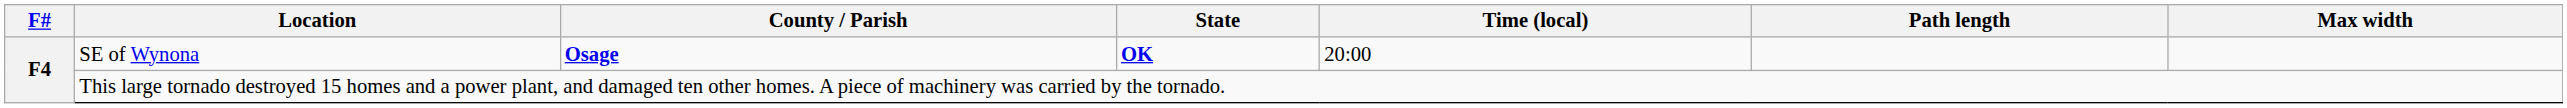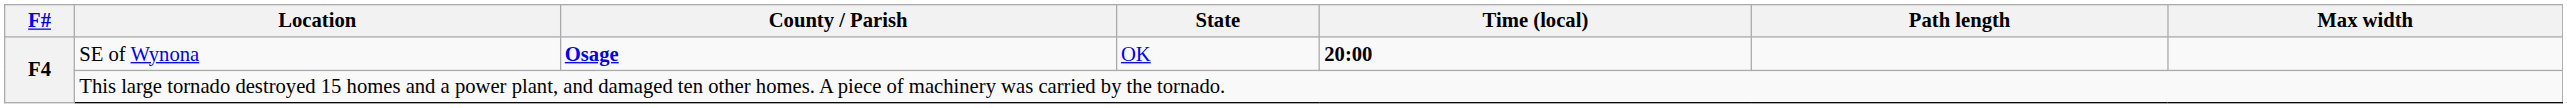(1137, 53) bold -> (1136, 53) normal
(1348, 53) normal -> (1348, 53) bold
